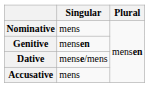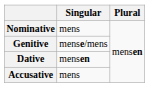(74, 43) mensen -> (83, 43) mense/mens
(83, 59) mense/mens -> (74, 59) mensen
